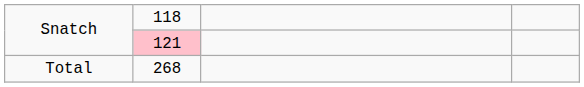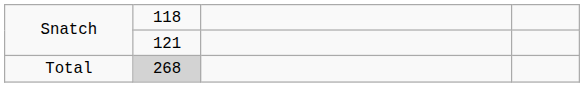(167, 43) pink background -> (167, 43) no background
(167, 69) no background -> (167, 69) lightgrey background
